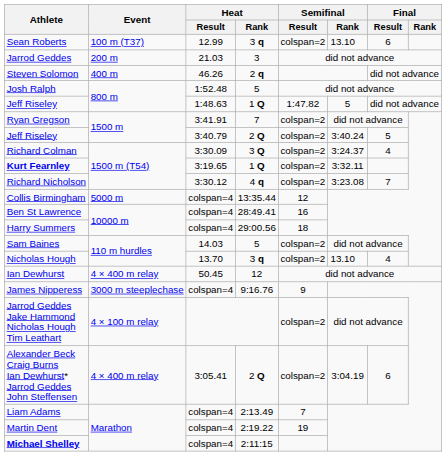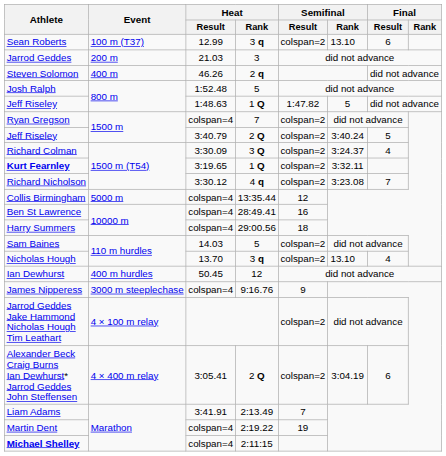(211, 120) 3:41.91 -> (211, 120) colspan=4
(124, 275) 4 × 400 m relay -> (122, 275) 400 m hurdles
(211, 413) colspan=4 -> (211, 413) 3:41.91
